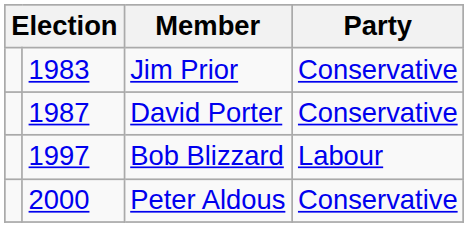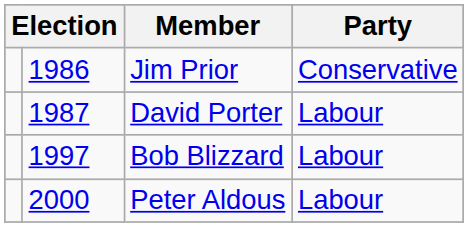(59, 69) 1983 -> (59, 69) 1986
(378, 112) Conservative -> (341, 112) Labour
(378, 199) Conservative -> (341, 199) Labour
